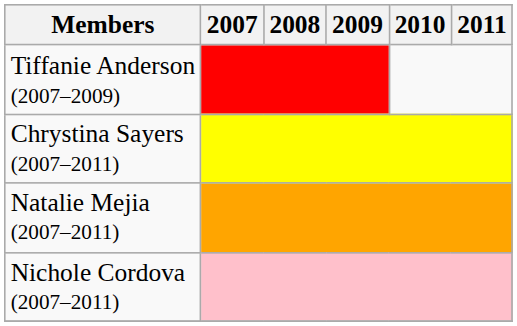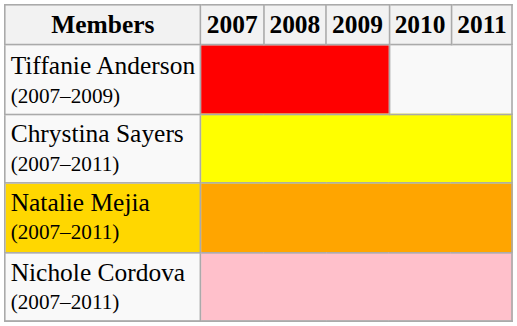(80, 217) no background -> (80, 217) gold background
